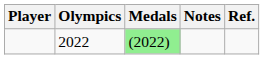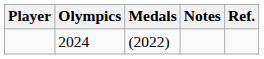(74, 41) 2022 -> (74, 41) 2024
(149, 41) lightgreen background -> (149, 41) no background
